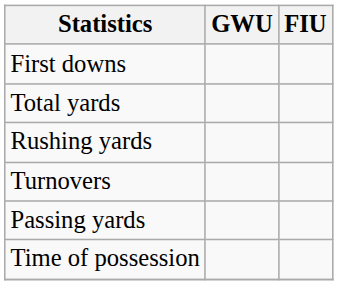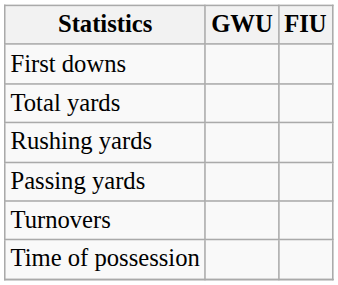rows swapped: (78, 220) <-> (61, 180)
